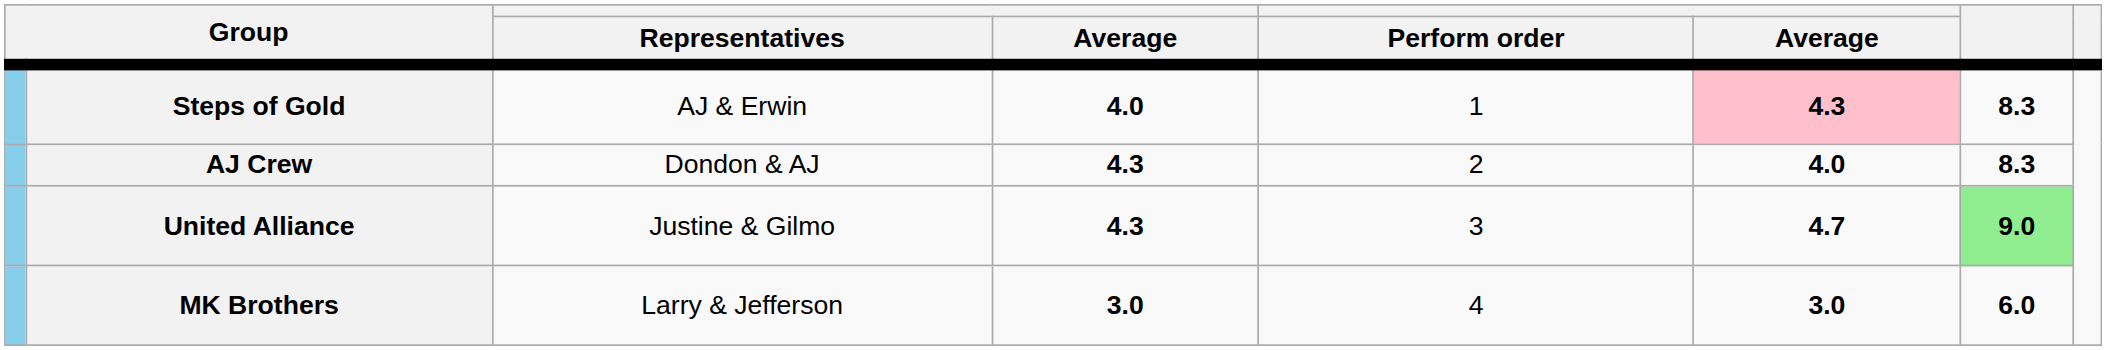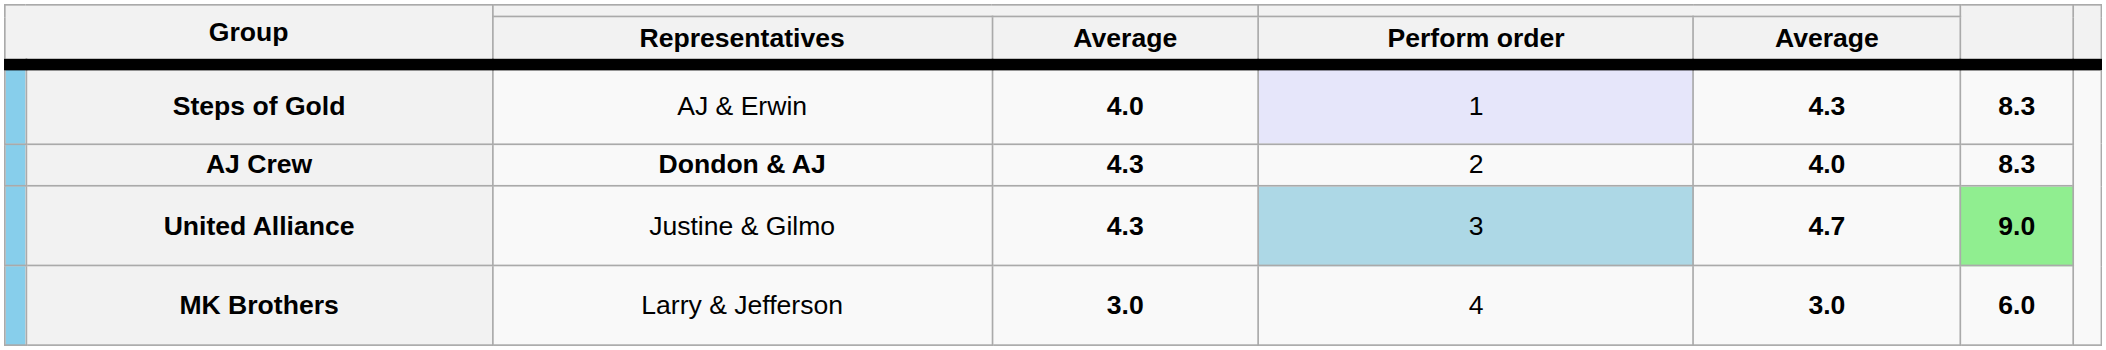(1476, 106) no background -> (1476, 106) lavender background
(1827, 106) pink background -> (1827, 106) no background
(742, 164) normal -> (742, 164) bold
(1476, 225) no background -> (1476, 225) lightblue background
